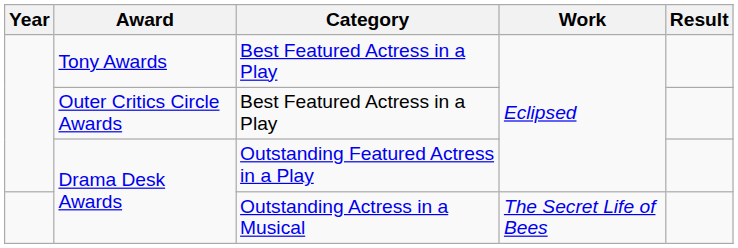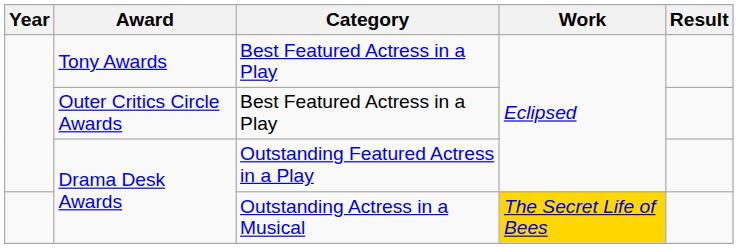(580, 217) no background -> (580, 217) gold background
